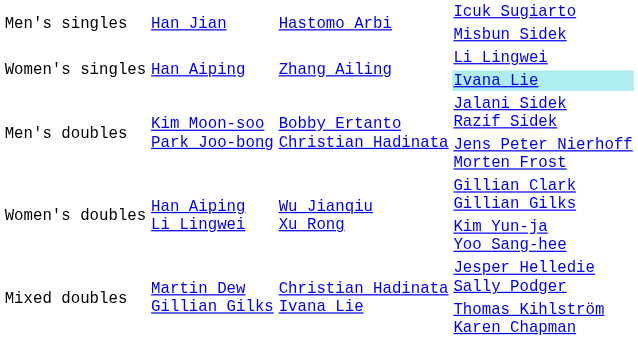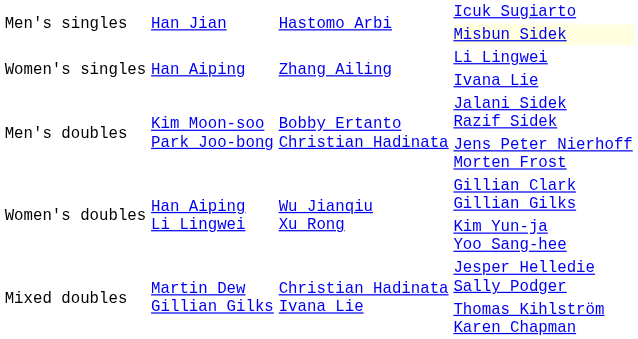(510, 35) no background -> (510, 35) lightyellow background
(496, 81) paleturquoise background -> (496, 81) no background
